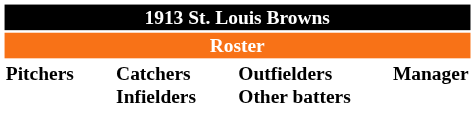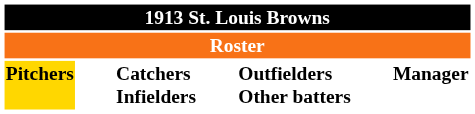(40, 73) no background -> (40, 73) gold background
